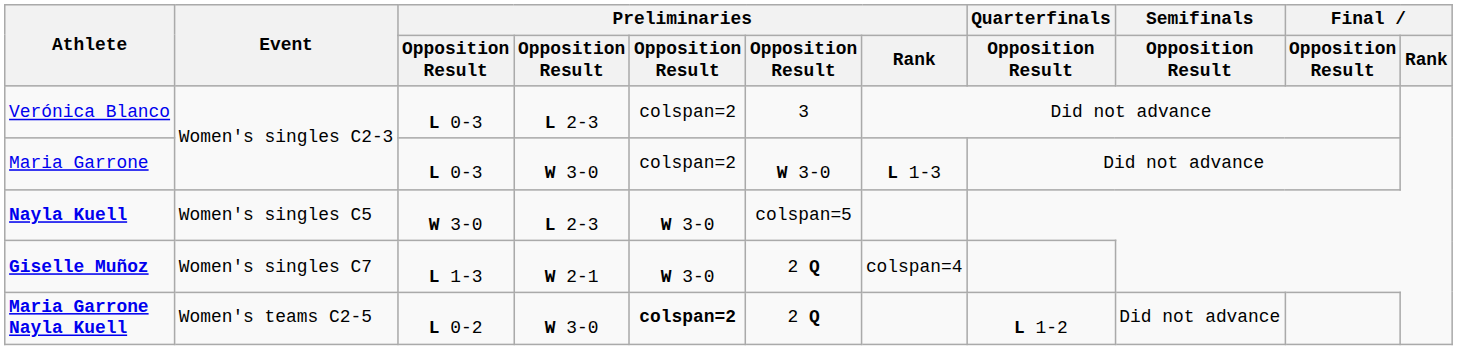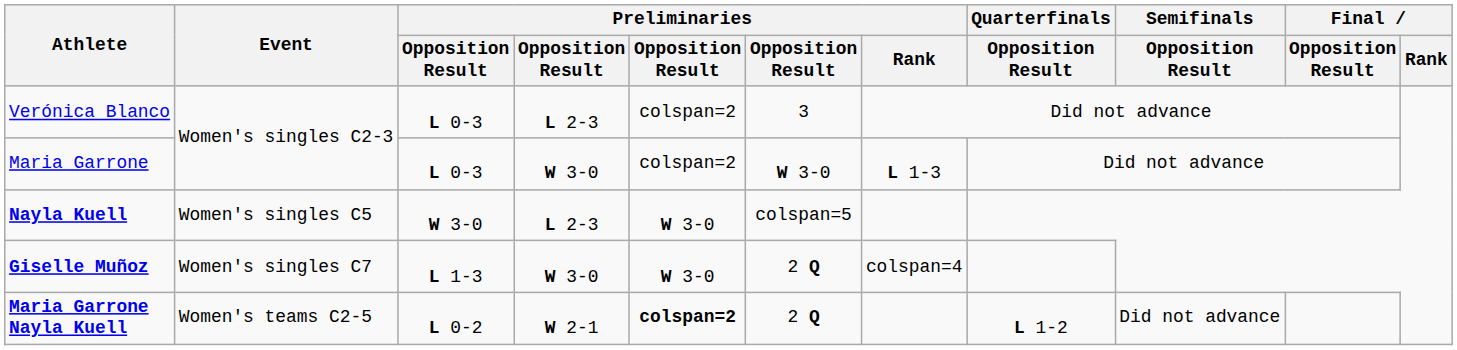(572, 277) W 2-1 -> (572, 277) W 3-0
(572, 328) W 3-0 -> (572, 328) W 2-1
